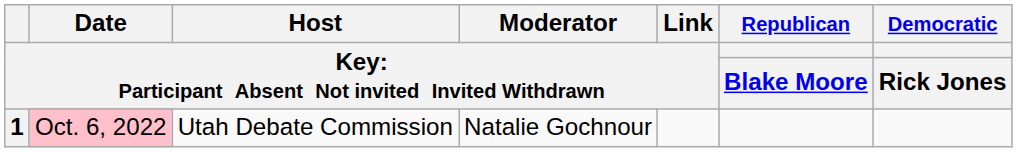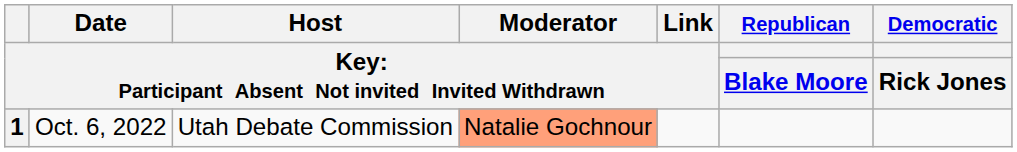(101, 127) pink background -> (101, 127) no background
(558, 127) no background -> (558, 127) lightsalmon background
